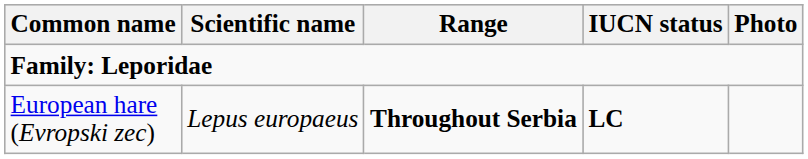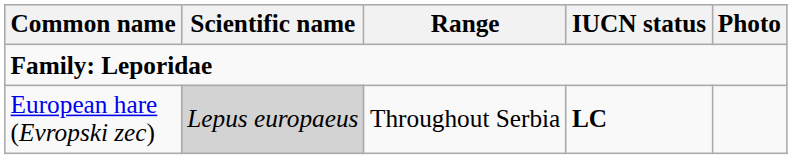(273, 118) no background -> (273, 118) lightgrey background
(473, 118) bold -> (465, 118) normal
